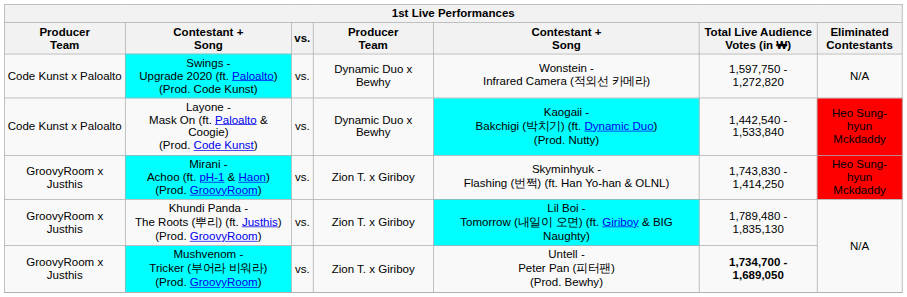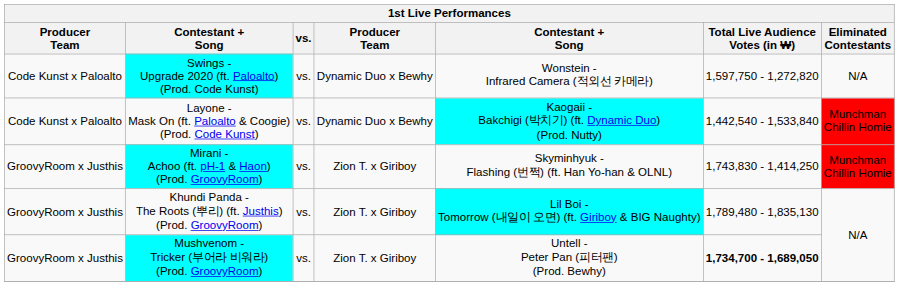(860, 126) Heo Sung-hyun Mckdaddy -> (858, 121) Munchman Chillin Homie
(860, 177) Heo Sung-hyun Mckdaddy -> (858, 166) Munchman Chillin Homie
